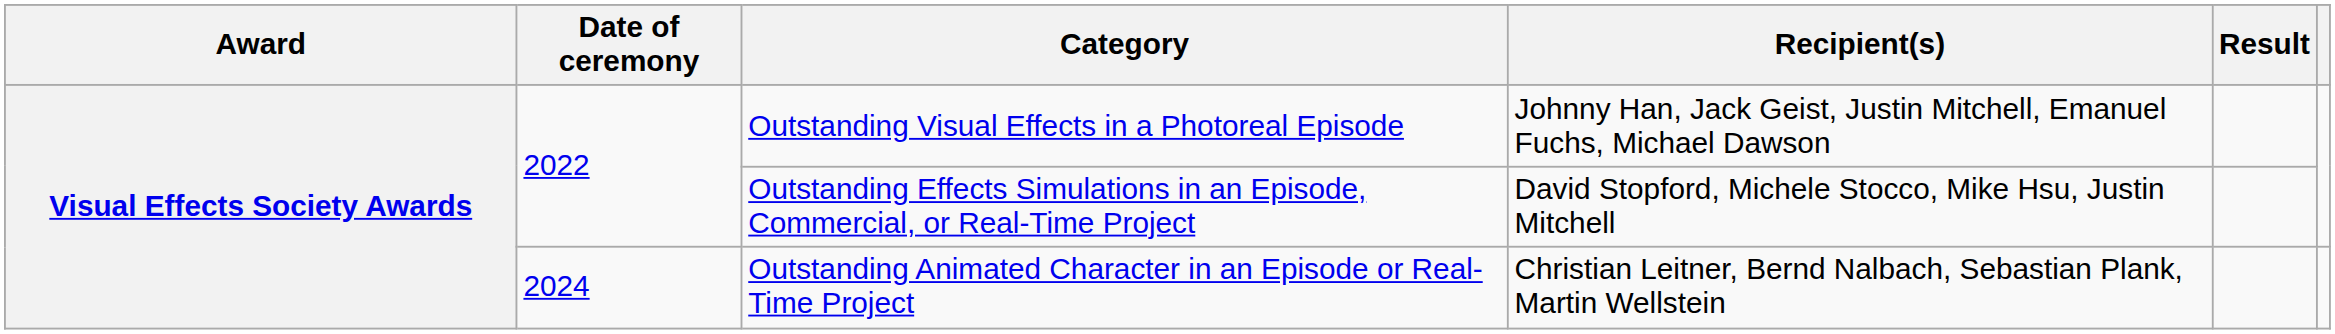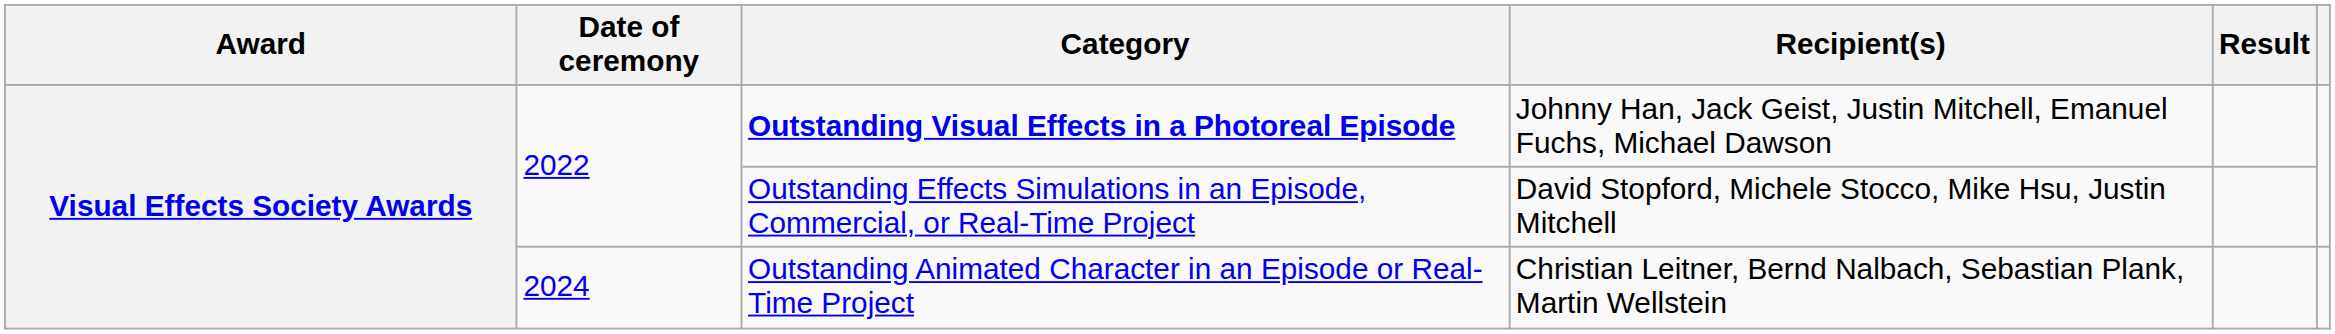(1076, 125) normal -> (1102, 125) bold
